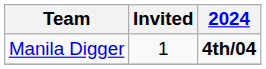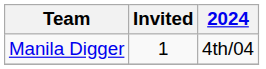(229, 49) bold -> (228, 49) normal
